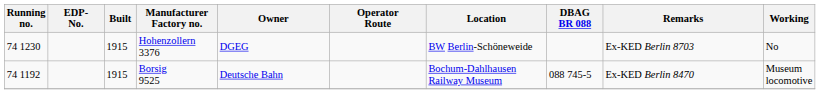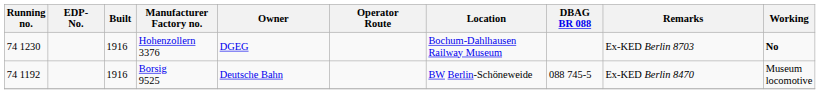(117, 46) 1915 -> (117, 46) 1916
(480, 46) BW Berlin-Schöneweide -> (472, 46) Bochum-Dahlhausen Railway Museum
(772, 46) normal -> (772, 46) bold
(117, 74) 1915 -> (117, 74) 1916
(472, 74) Bochum-Dahlhausen Railway Museum -> (480, 74) BW Berlin-Schöneweide
